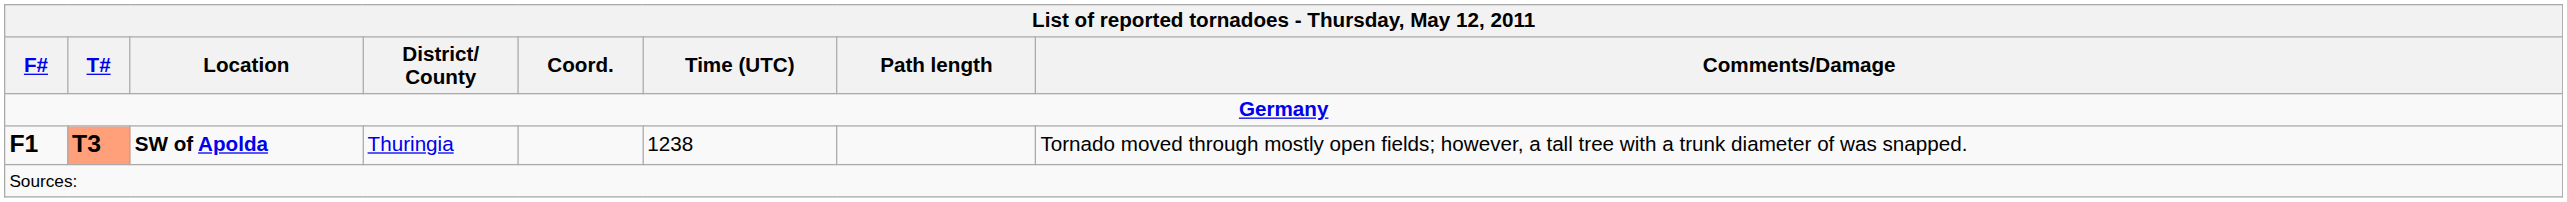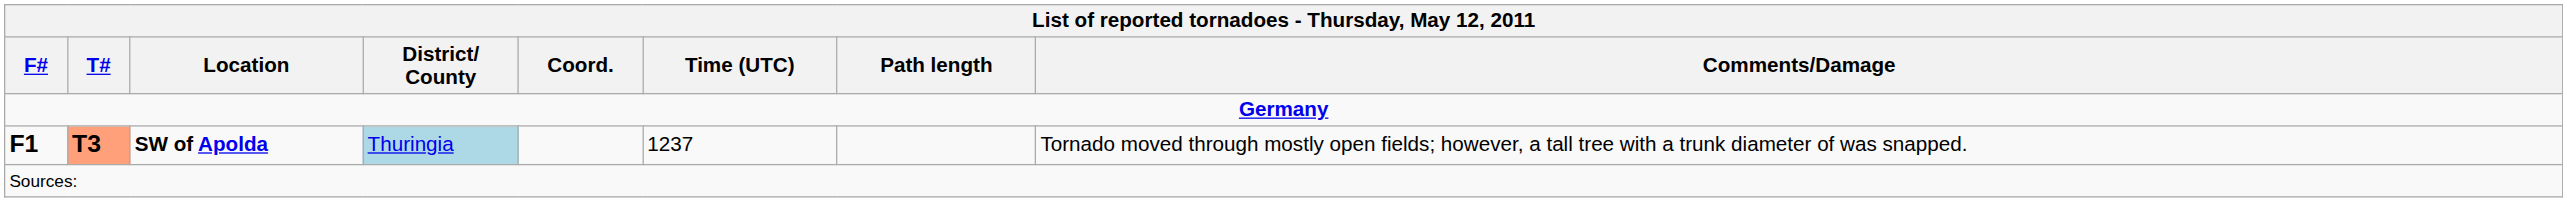(411, 144) no background -> (411, 144) lightblue background
(670, 144) 1238 -> (670, 144) 1237
